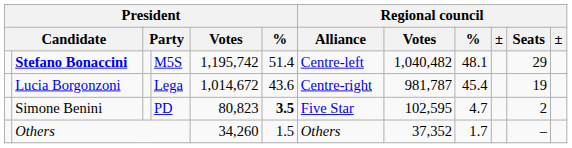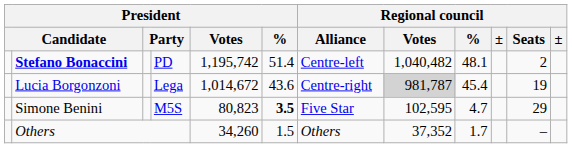(168, 62) M5S -> (163, 62) PD
(540, 62) 29 -> (543, 62) 2
(428, 85) no background -> (428, 85) lightgrey background
(163, 108) PD -> (168, 108) M5S
(543, 108) 2 -> (540, 108) 29
